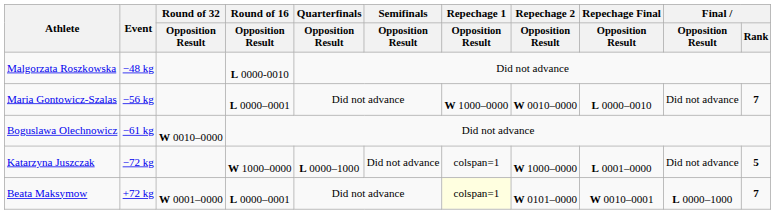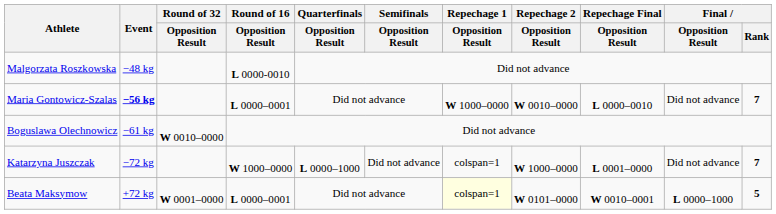(138, 99) normal -> (139, 99) bold
(756, 162) 5 -> (757, 162) 7
(756, 193) 7 -> (757, 193) 5
